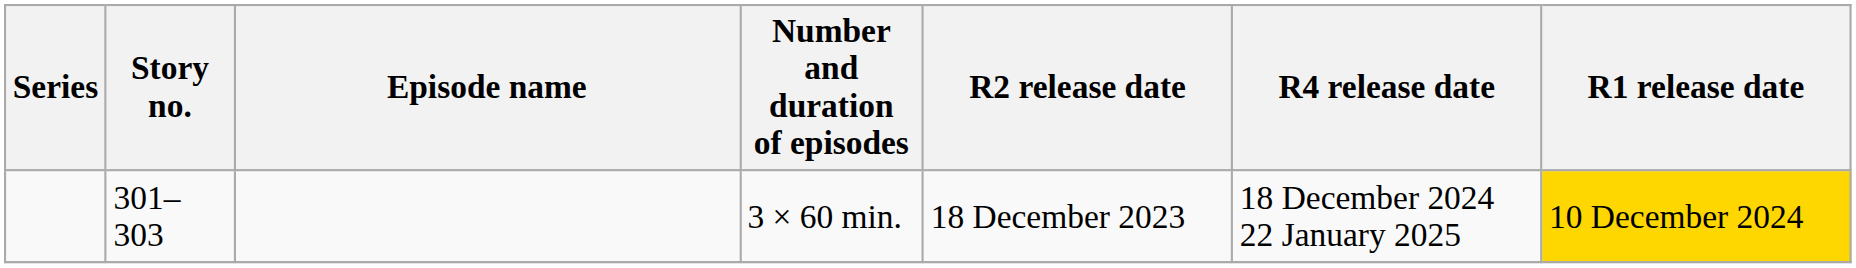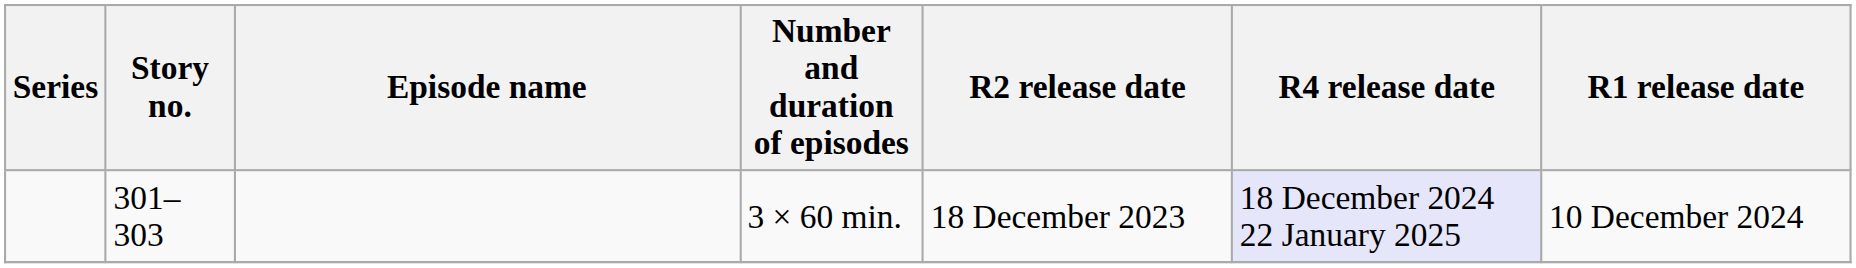(1367, 215) no background -> (1367, 215) lavender background
(1676, 215) gold background -> (1676, 215) no background
